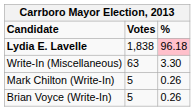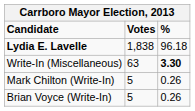(174, 47) pink background -> (174, 47) no background
(171, 64) normal -> (171, 64) bold
